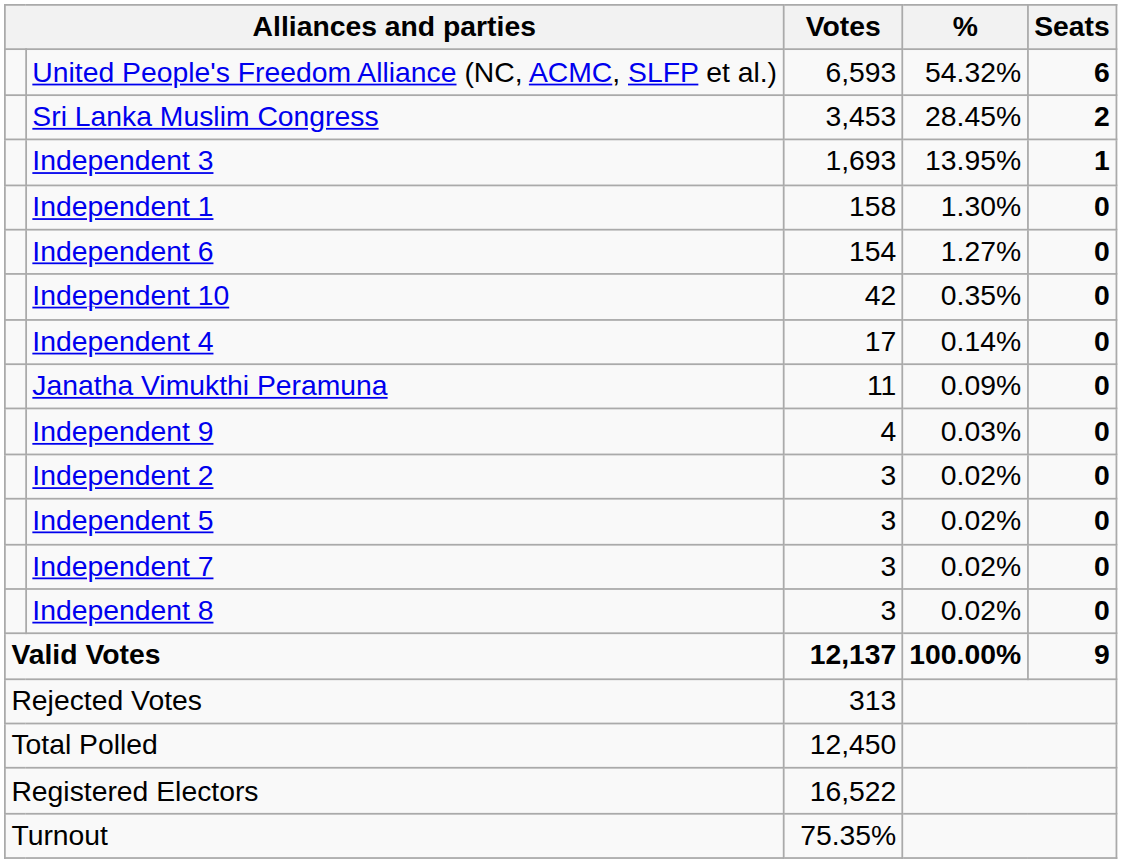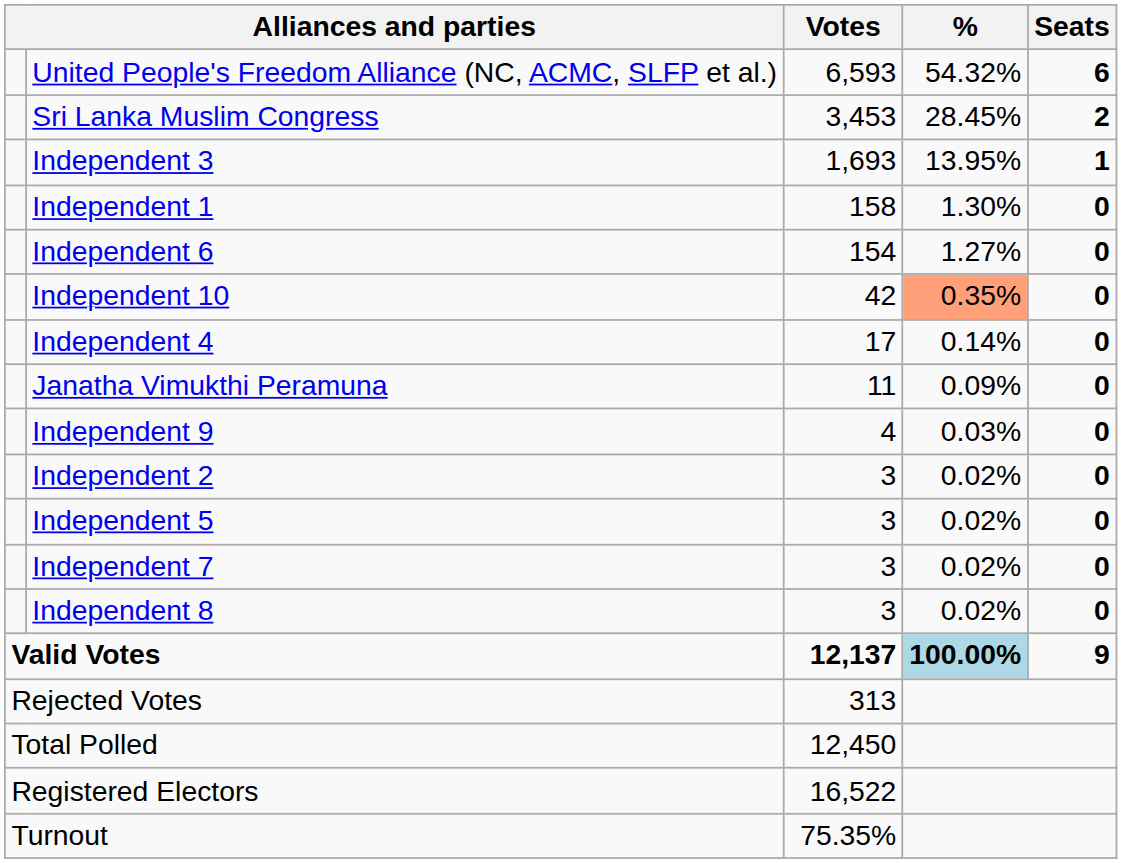(981, 296) no background -> (981, 296) lightsalmon background
(965, 655) no background -> (965, 655) lightblue background
